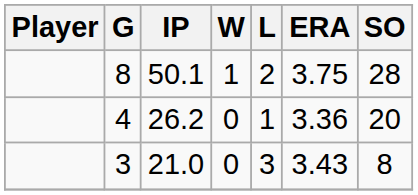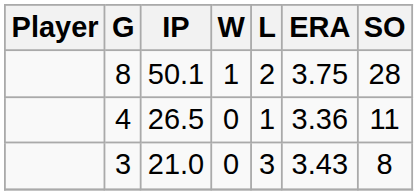(176, 119) 26.2 -> (176, 119) 26.5
(385, 119) 20 -> (385, 119) 11
